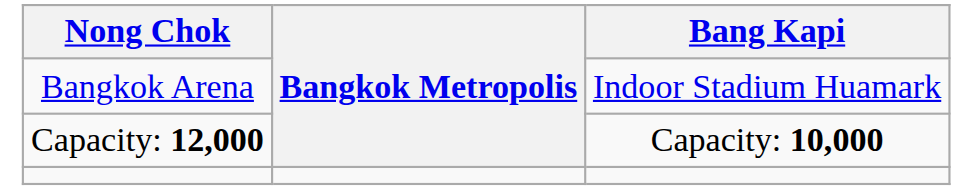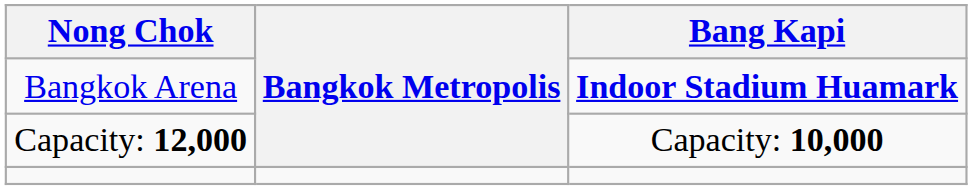(767, 85) normal -> (767, 85) bold
